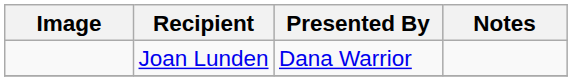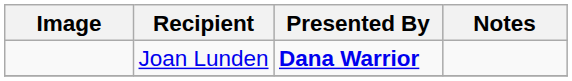(345, 58) normal -> (349, 58) bold
